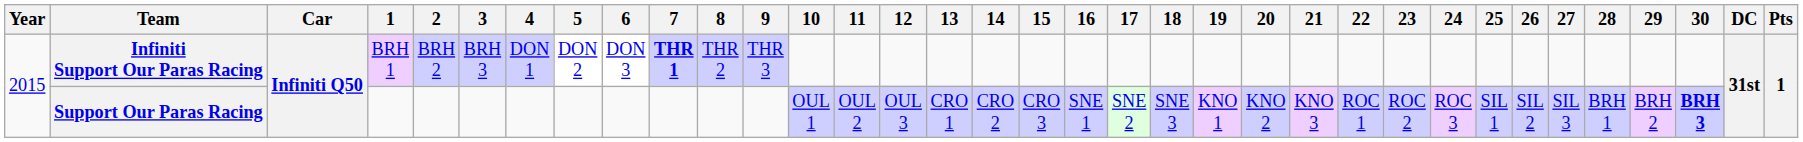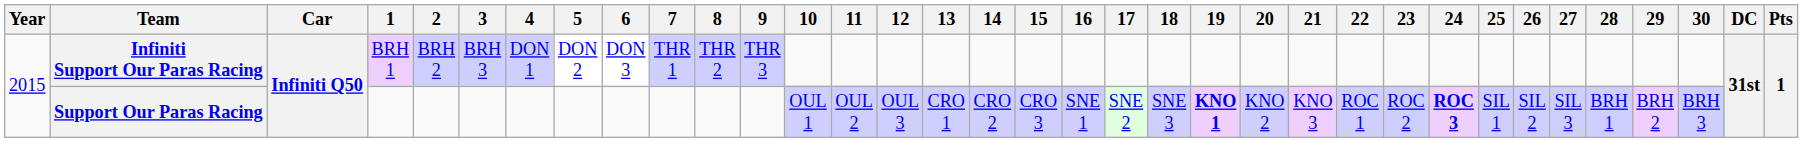(674, 59) bold -> (672, 59) normal
(1218, 111) normal -> (1216, 111) bold
(1453, 111) normal -> (1454, 111) bold
(1700, 111) bold -> (1701, 111) normal
